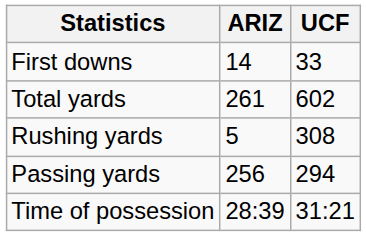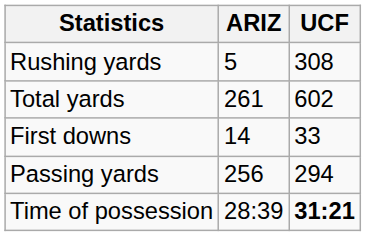rows swapped: (72, 61) <-> (87, 136)
(325, 211) normal -> (325, 211) bold
